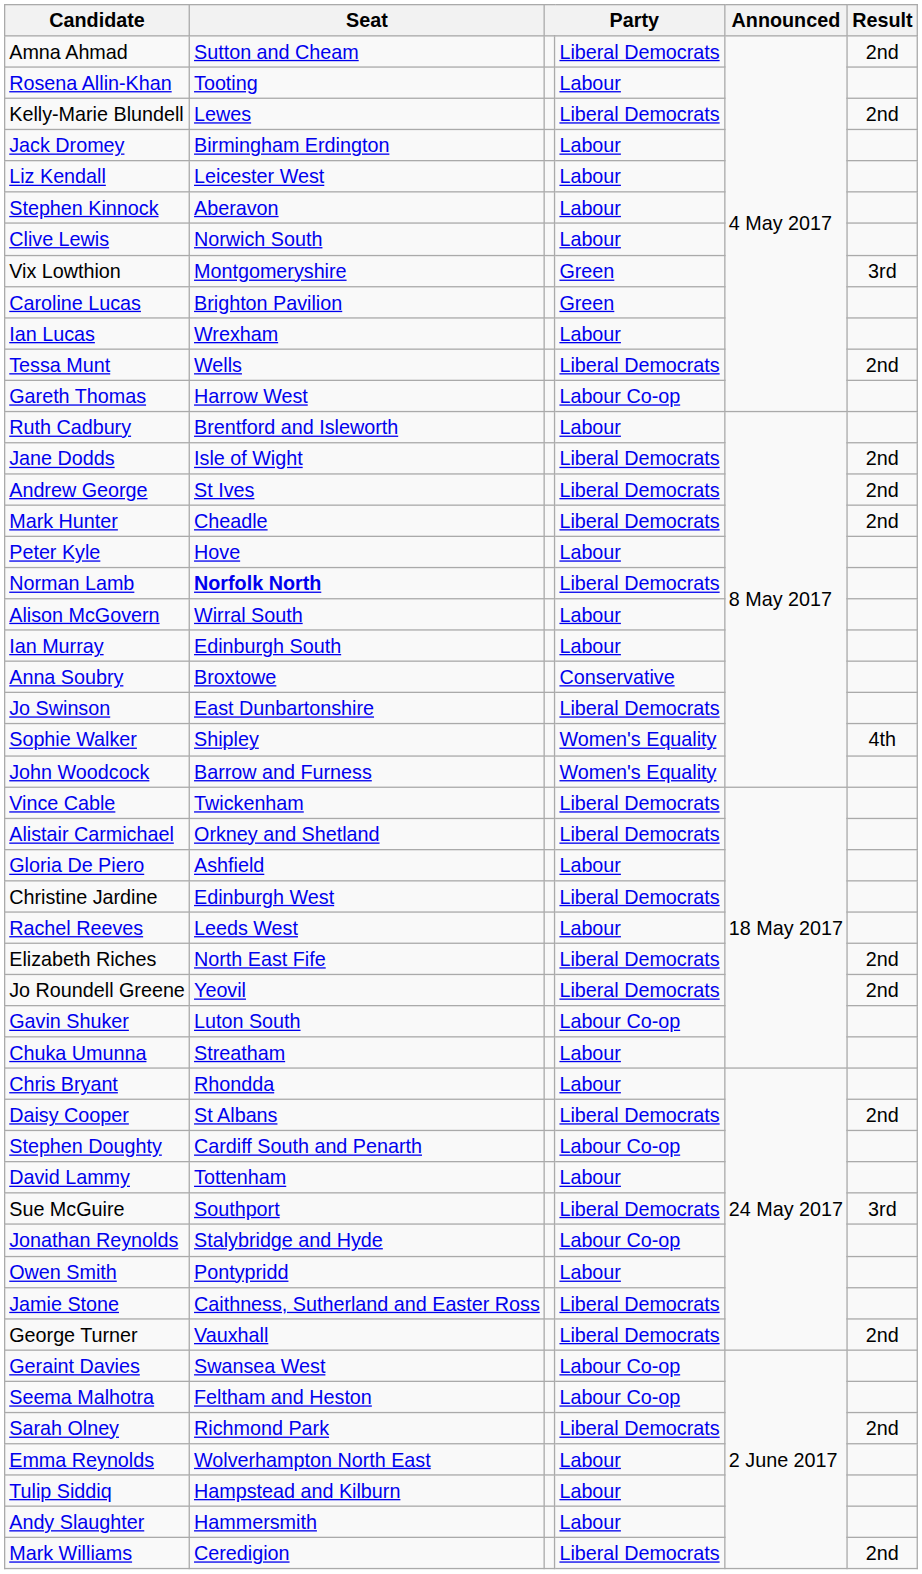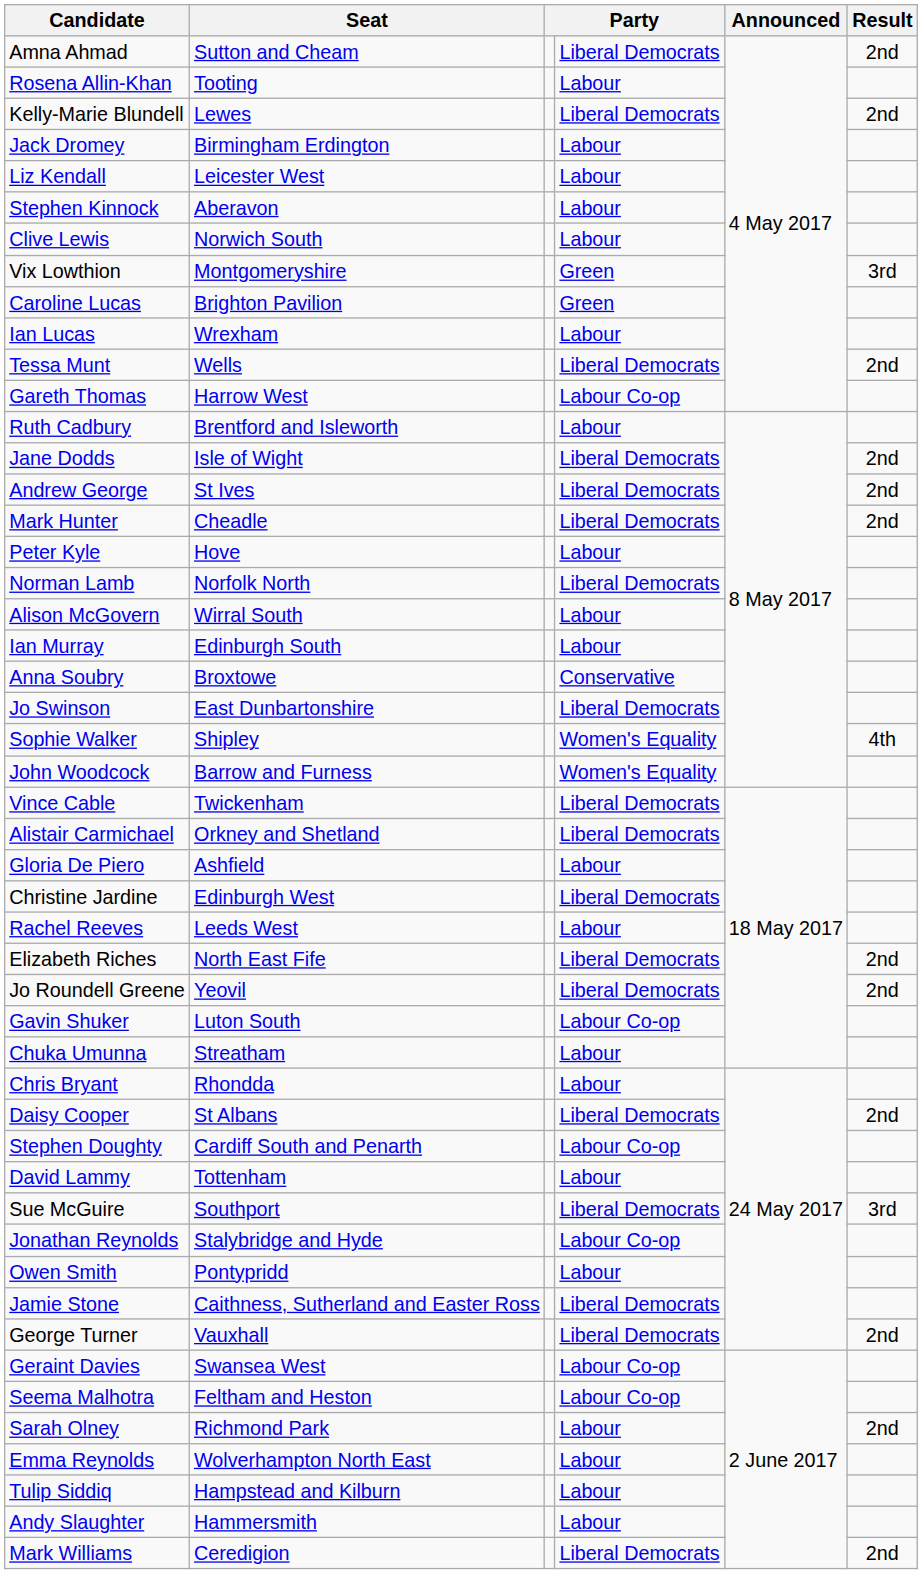(258, 584) bold -> (252, 584) normal
(640, 1428) Liberal Democrats -> (590, 1428) Labour
